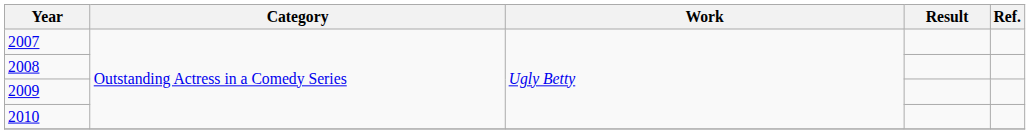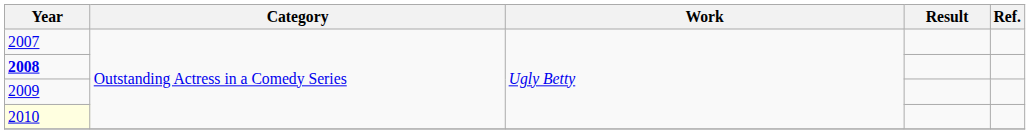(24, 66) normal -> (24, 66) bold
(24, 116) no background -> (24, 116) lightyellow background
